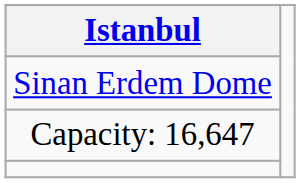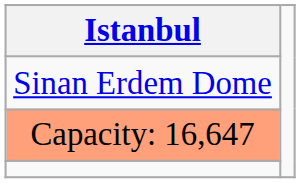(143, 134) no background -> (143, 134) lightsalmon background
